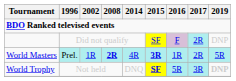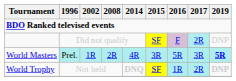(112, 55) bold -> (112, 55) normal
(156, 55) bold -> (156, 55) normal
(177, 55) 1R -> (178, 55) 5R
(198, 55) 2R -> (199, 55) 3R
(220, 55) normal -> (220, 55) bold
(134, 69) normal -> (134, 69) bold
(156, 69) bold -> (156, 69) normal
(177, 69) 5R -> (178, 69) 1R
(198, 69) 3R -> (199, 69) 2R
